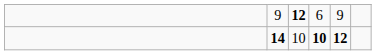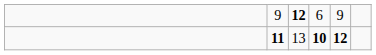(278, 38) 14 -> (278, 38) 11
(299, 38) 10 -> (299, 38) 13
